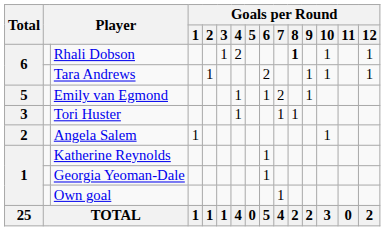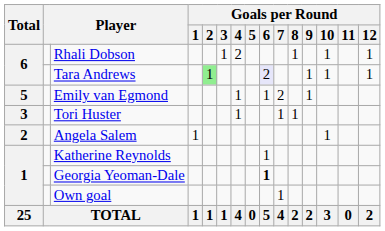(295, 55) bold -> (295, 55) normal
(210, 75) no background -> (210, 75) lightgreen background
(267, 75) no background -> (267, 75) lavender background
(267, 175) normal -> (267, 175) bold
